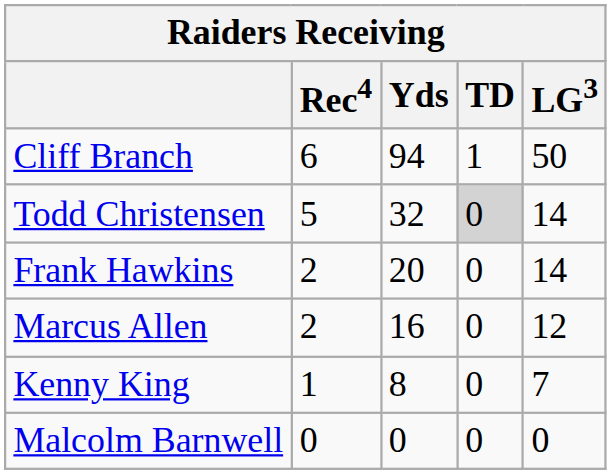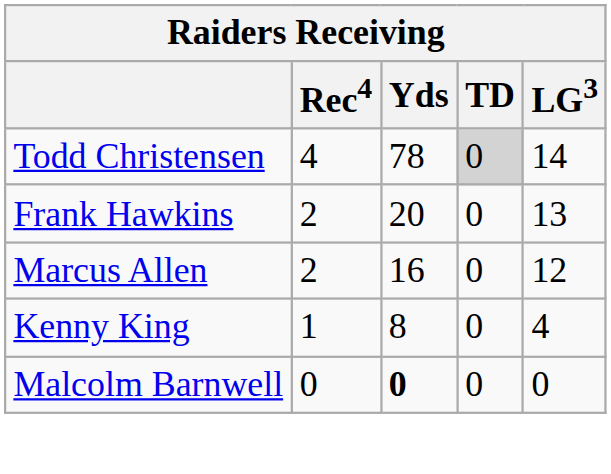- row: (103, 156)
(309, 213) 5 -> (309, 156) 4
(407, 213) 32 -> (407, 156) 78
(549, 269) 14 -> (549, 213) 13
(540, 383) 7 -> (540, 326) 4
(398, 440) normal -> (398, 383) bold
